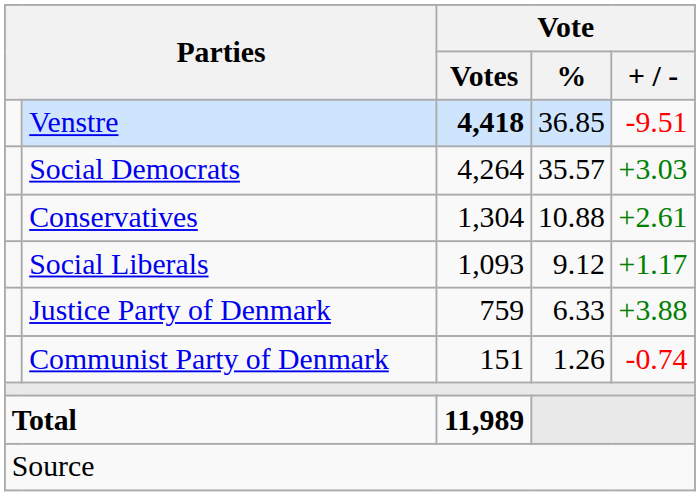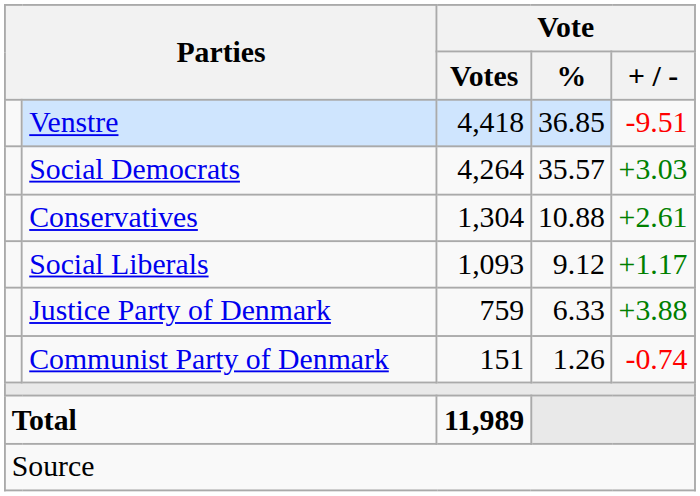(491, 122) bold -> (491, 122) normal
